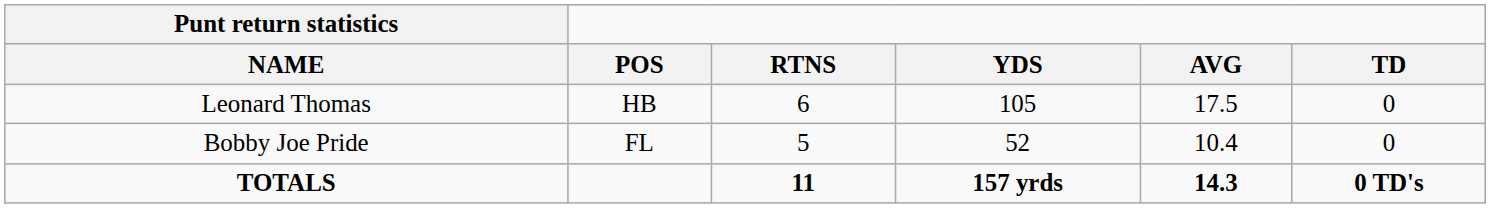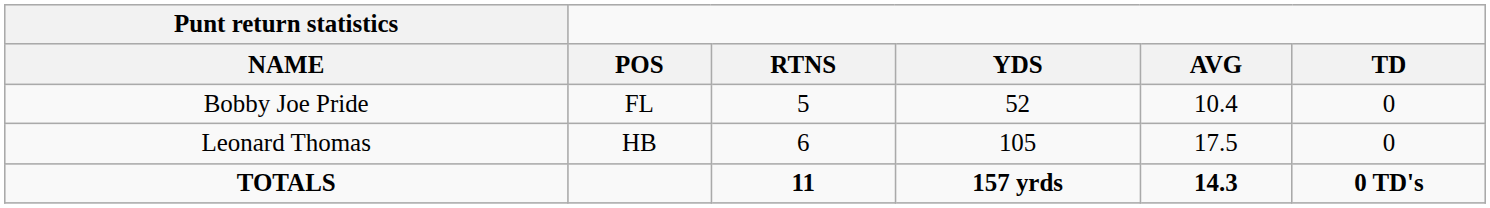rows swapped: (286, 103) <-> (286, 143)
